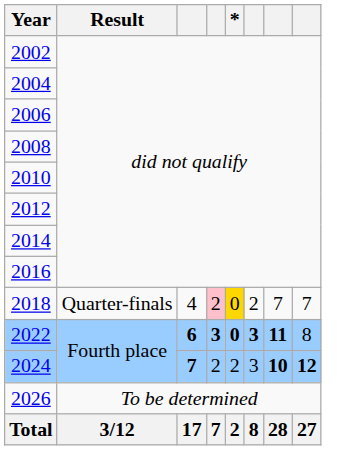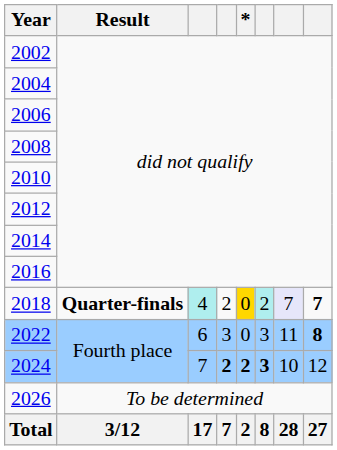(117, 303) normal -> (123, 303) bold
(192, 303) no background -> (202, 303) paleturquoise background
(216, 303) pink background -> (226, 303) no background
(254, 303) no background -> (265, 303) paleturquoise background
(278, 303) no background -> (289, 303) lavender background
(307, 303) normal -> (318, 303) bold
(192, 334) bold -> (202, 334) normal
(216, 334) bold -> (226, 334) normal
(235, 334) bold -> (245, 334) normal
(254, 334) bold -> (265, 334) normal
(278, 334) bold -> (289, 334) normal
(307, 334) normal -> (318, 334) bold
(192, 366) bold -> (202, 366) normal
(216, 366) normal -> (226, 366) bold
(235, 366) normal -> (245, 366) bold
(254, 366) normal -> (265, 366) bold
(278, 366) bold -> (289, 366) normal
(307, 366) bold -> (318, 366) normal
